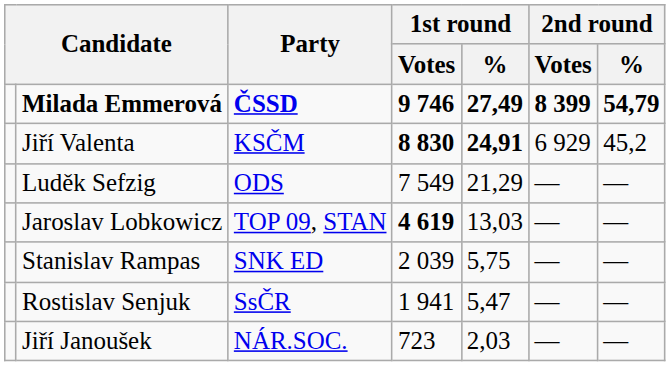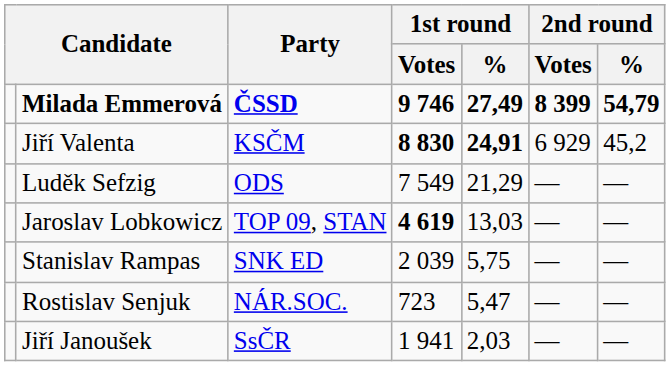(262, 301) SsČR -> (291, 301) NÁR.SOC.
(426, 301) 1 941 -> (417, 301) 723
(291, 340) NÁR.SOC. -> (262, 340) SsČR
(417, 340) 723 -> (426, 340) 1 941
